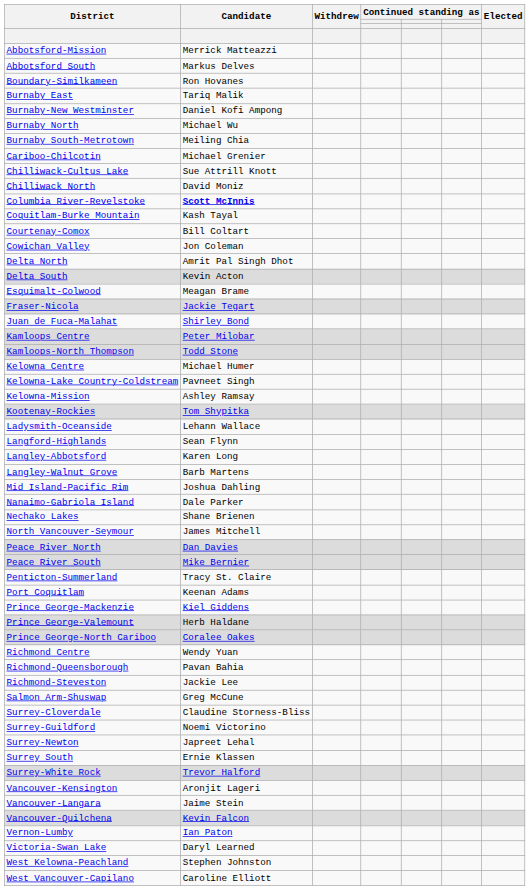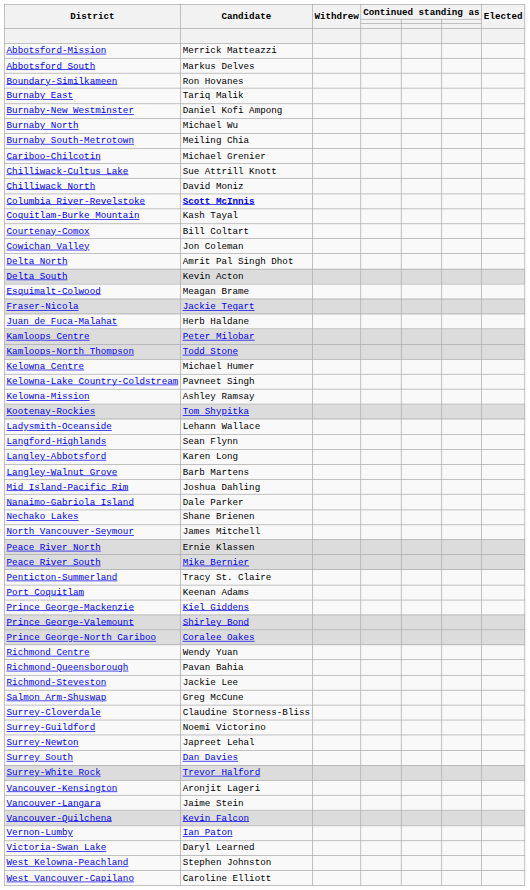(216, 322) Shirley Bond -> (216, 322) Herb Haldane
(210, 547) Dan Davies -> (219, 547) Ernie Klassen
(216, 622) Herb Haldane -> (216, 622) Shirley Bond
(219, 758) Ernie Klassen -> (210, 758) Dan Davies
